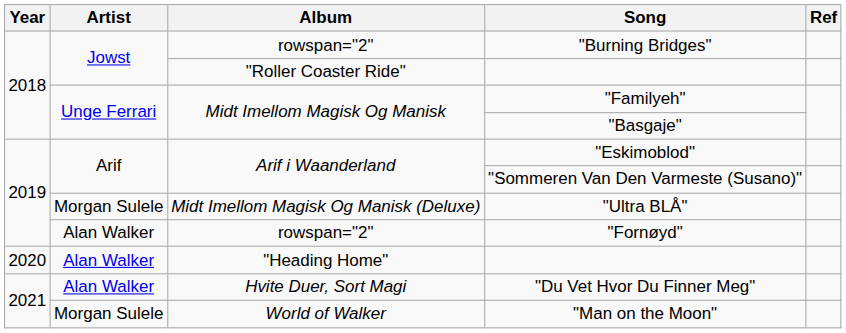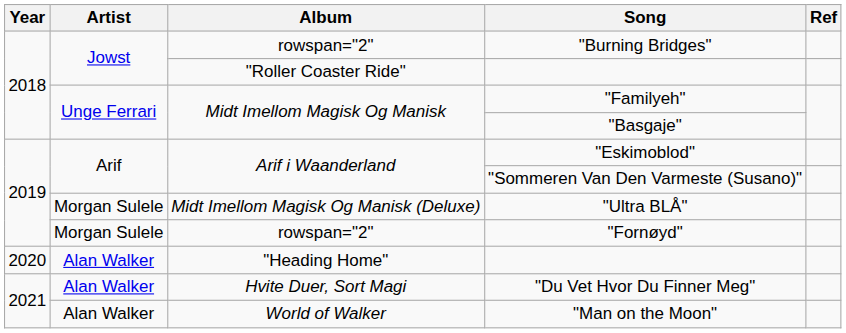(109, 233) Alan Walker -> (109, 233) Morgan Sulele
(109, 313) Morgan Sulele -> (109, 313) Alan Walker
